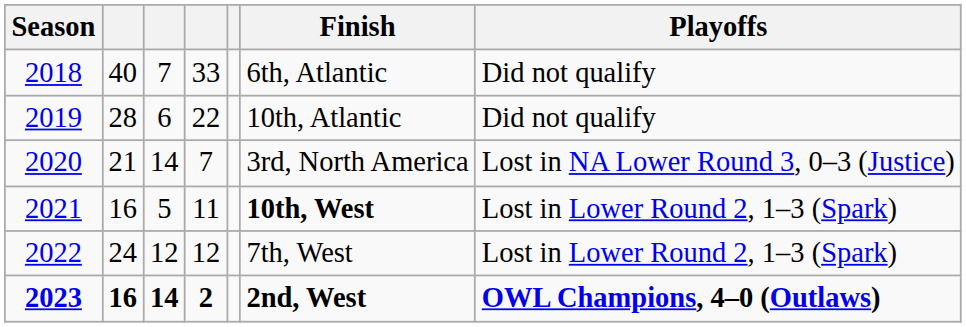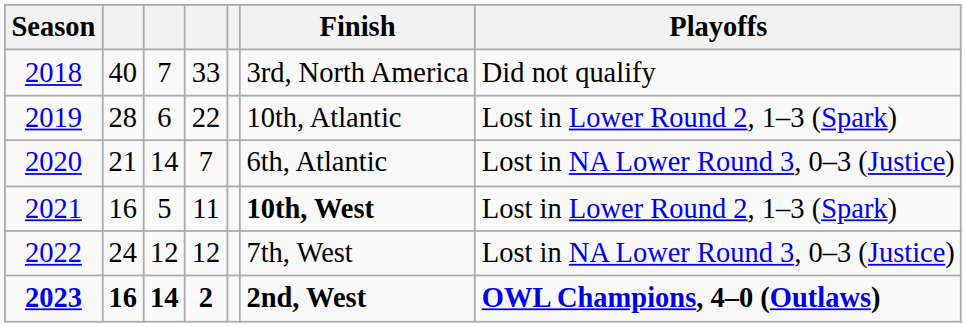(317, 72) 6th, Atlantic -> (358, 72) 3rd, North America
(569, 117) Did not qualify -> (689, 117) Lost in Lower Round 2, 1–3 (Spark)
(358, 162) 3rd, North America -> (317, 162) 6th, Atlantic
(689, 252) Lost in Lower Round 2, 1–3 (Spark) -> (718, 252) Lost in NA Lower Round 3, 0–3 (Justice)
